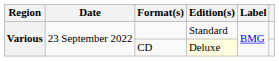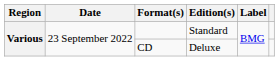(205, 47) lightyellow background -> (205, 47) no background
